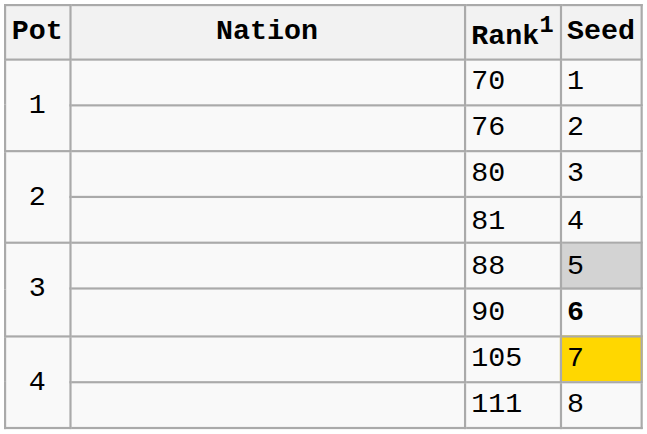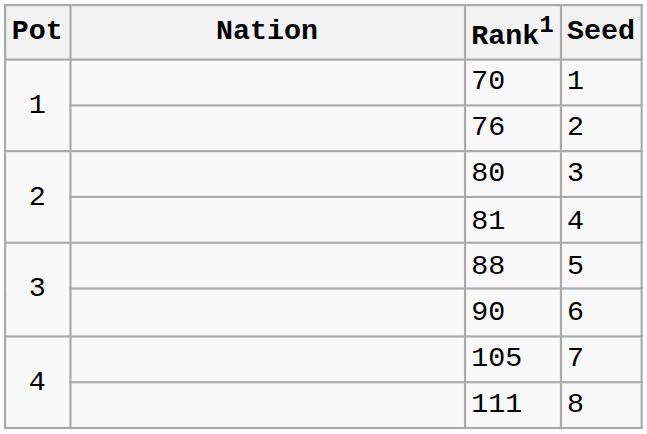(576, 266) lightgrey background -> (576, 266) no background
(576, 313) bold -> (576, 313) normal
(576, 359) gold background -> (576, 359) no background
